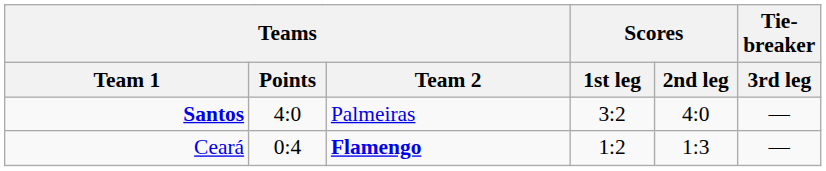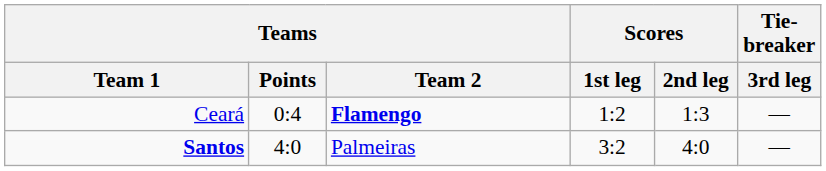rows swapped: (214, 113) <-> (219, 147)
